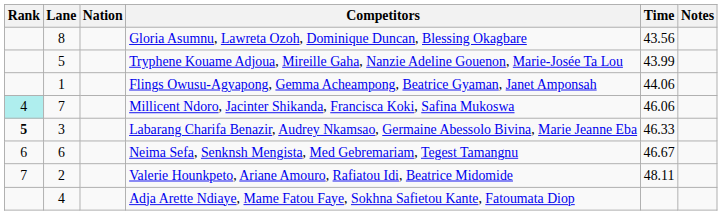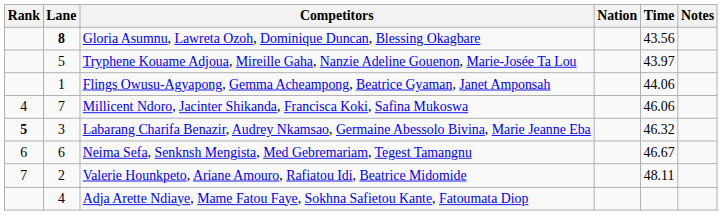columns swapped: (103, 16) <-> (383, 16)
(61, 38) normal -> (61, 38) bold
(659, 61) 43.99 -> (659, 61) 43.97
(24, 107) paleturquoise background -> (24, 107) no background
(659, 130) 46.33 -> (659, 130) 46.32
